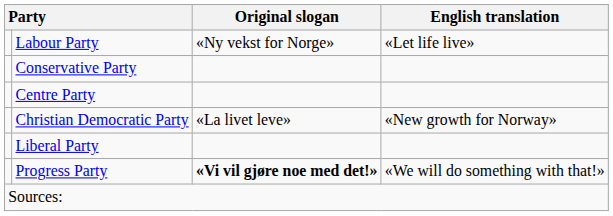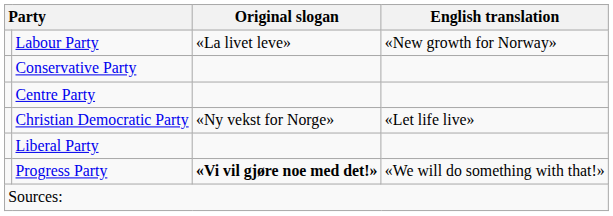(265, 42) «Ny vekst for Norge» -> (243, 42) «La livet leve»
(430, 42) «Let life live» -> (471, 42) «New growth for Norway»
(243, 119) «La livet leve» -> (265, 119) «Ny vekst for Norge»
(471, 119) «New growth for Norway» -> (430, 119) «Let life live»
